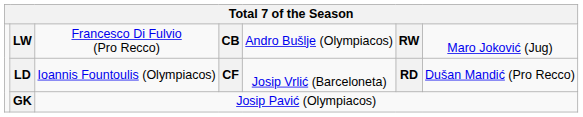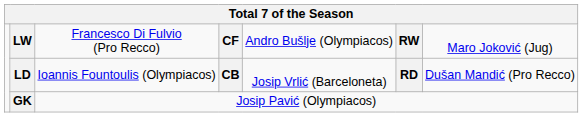(231, 41) CB -> (231, 41) CF
(231, 75) CF -> (231, 75) CB
